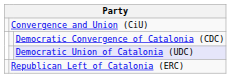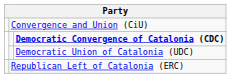(120, 39) normal -> (120, 39) bold
(105, 53) lavender background -> (105, 53) no background
